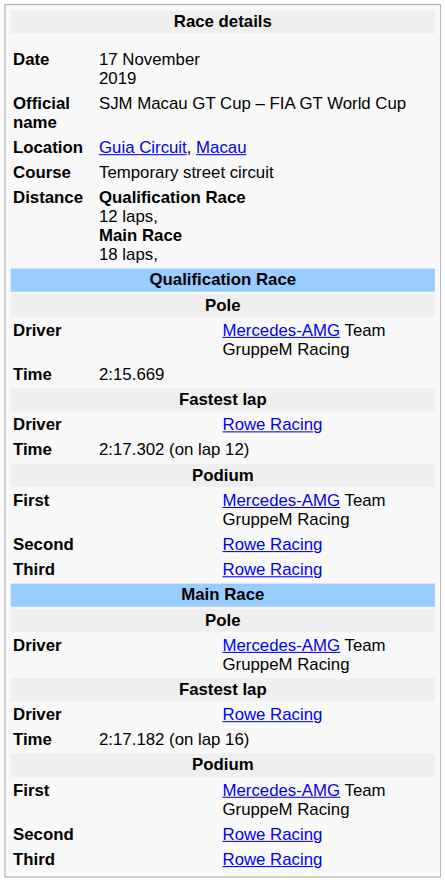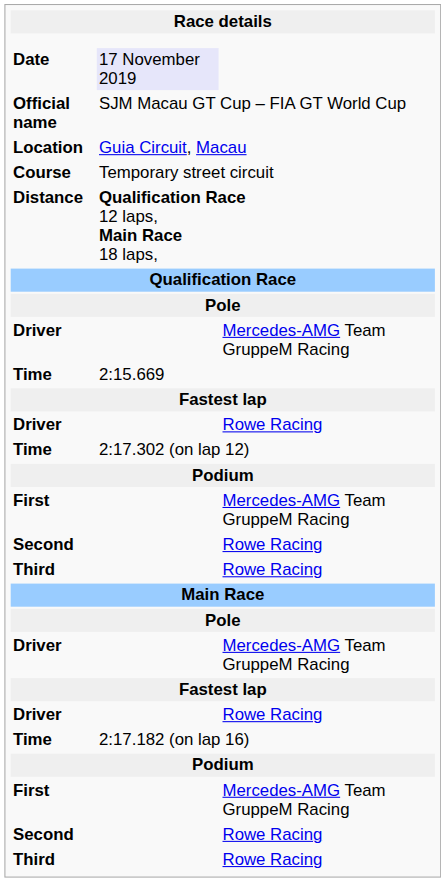(149, 69) no background -> (149, 69) lavender background
